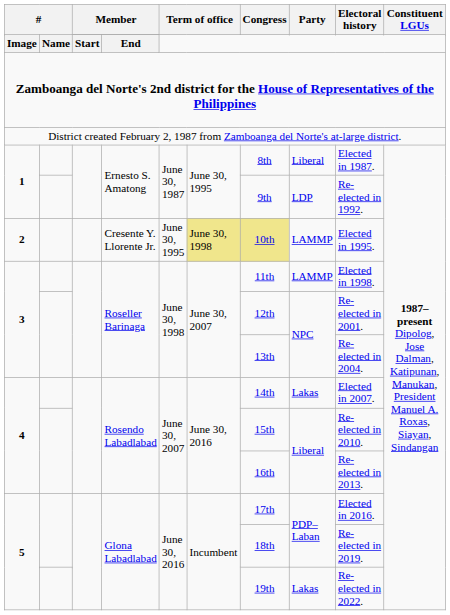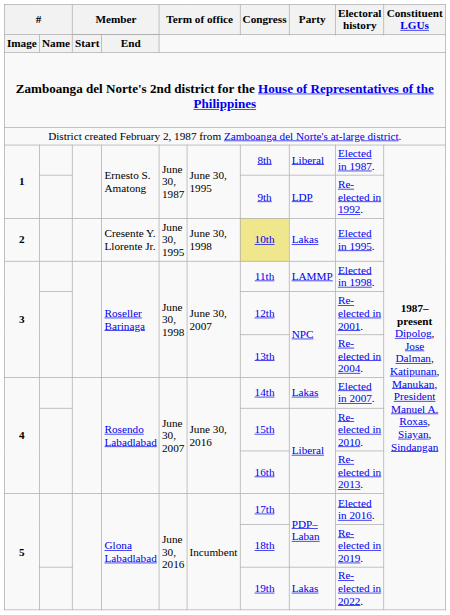(208, 239) khaki background -> (208, 239) no background
(312, 239) LAMMP -> (305, 239) Lakas
